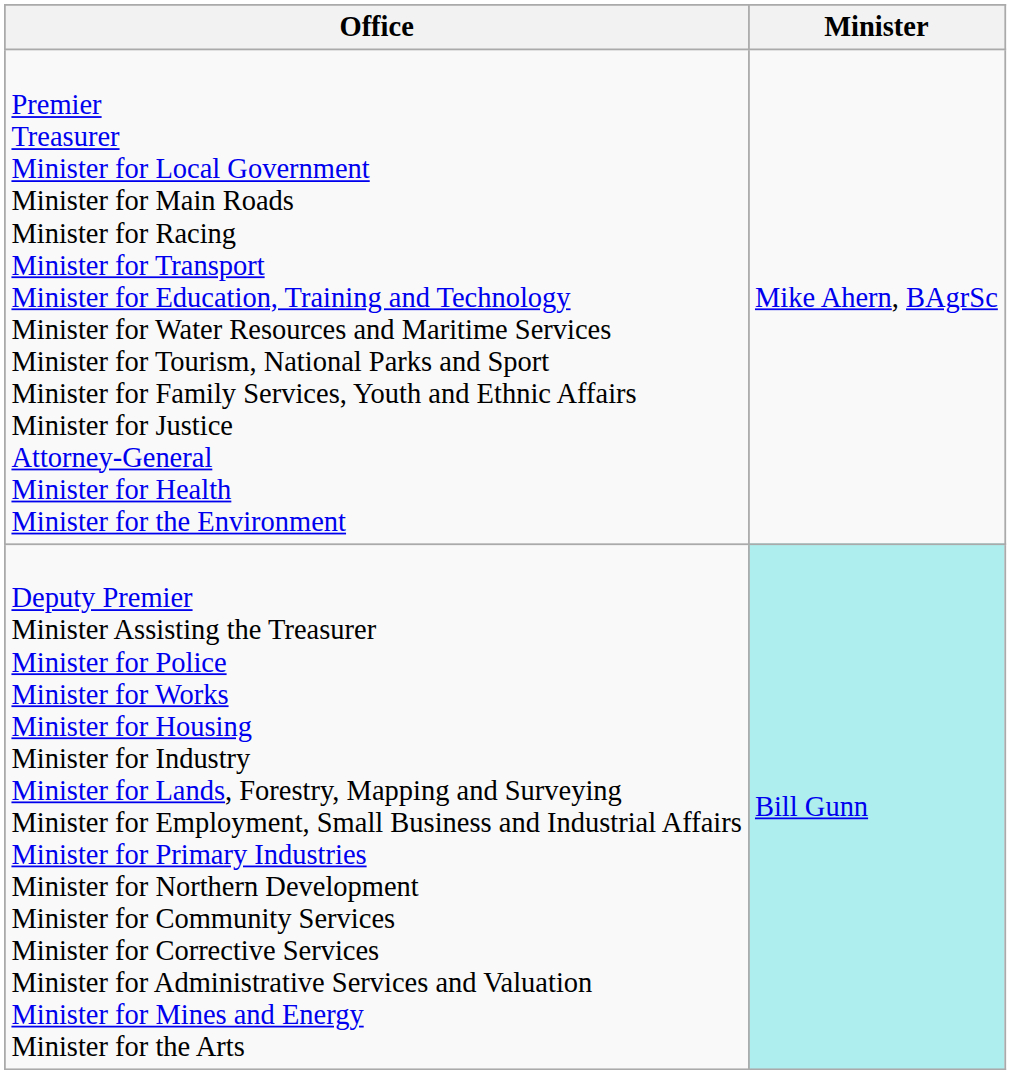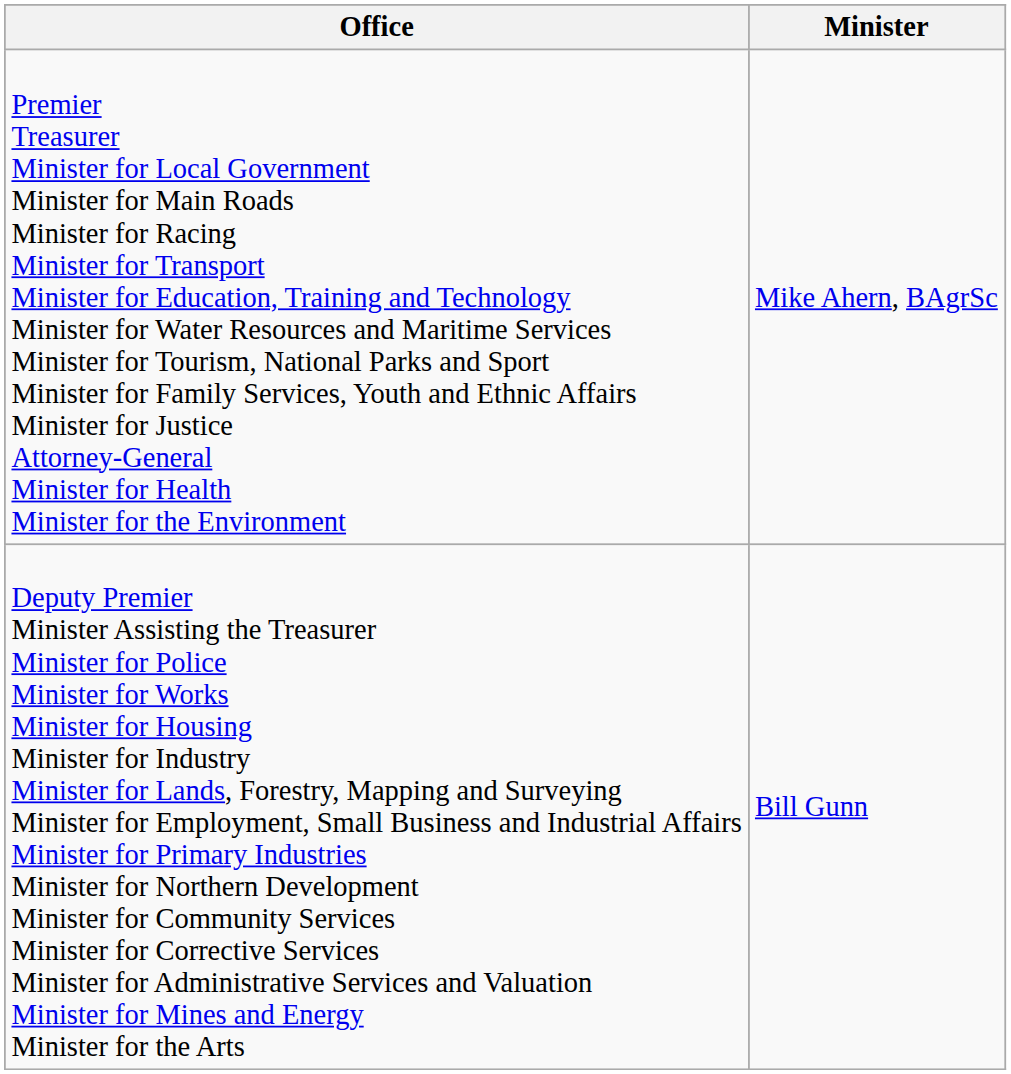(812, 806) paleturquoise background -> (812, 806) no background
